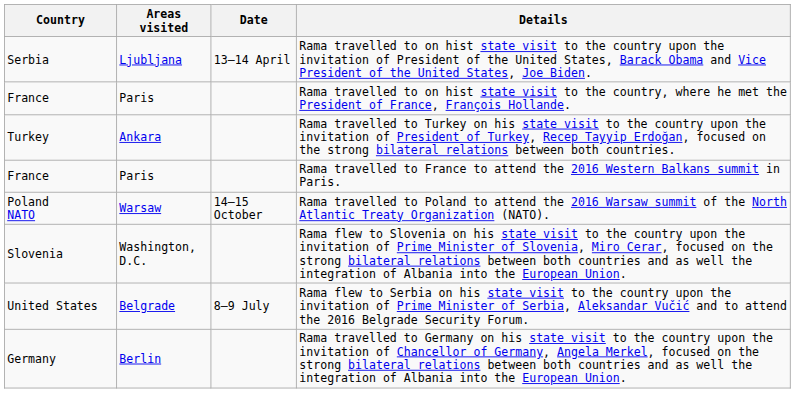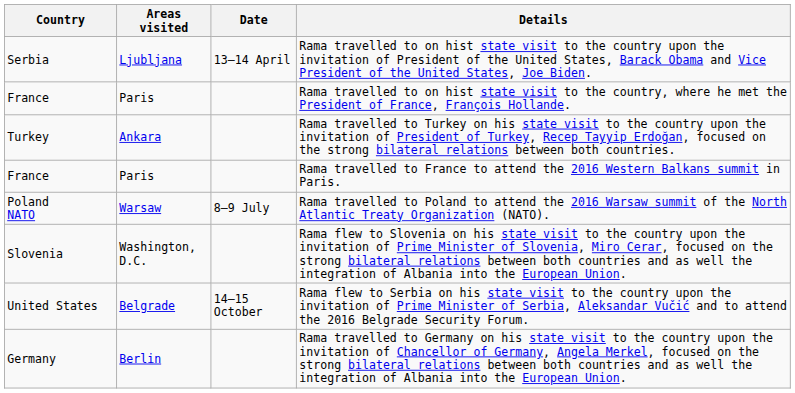(238, 208) 14–15 October -> (242, 208) 8–9 July
(242, 306) 8–9 July -> (238, 306) 14–15 October
